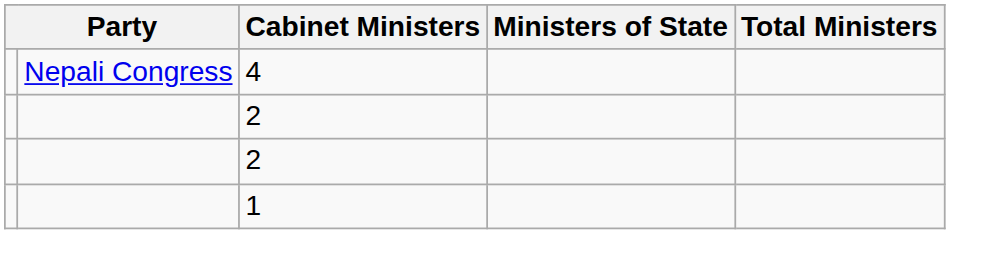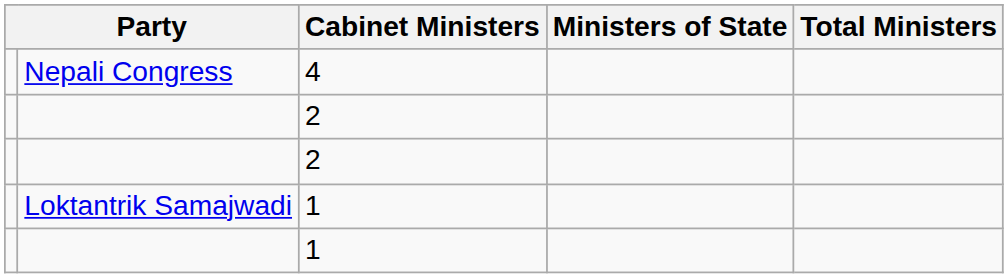+ row: (158, 205)
